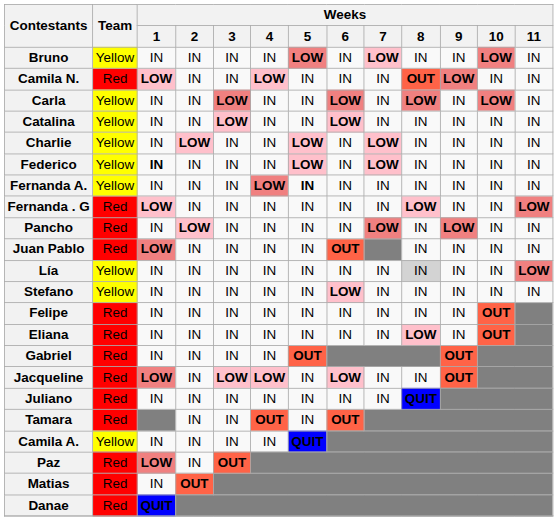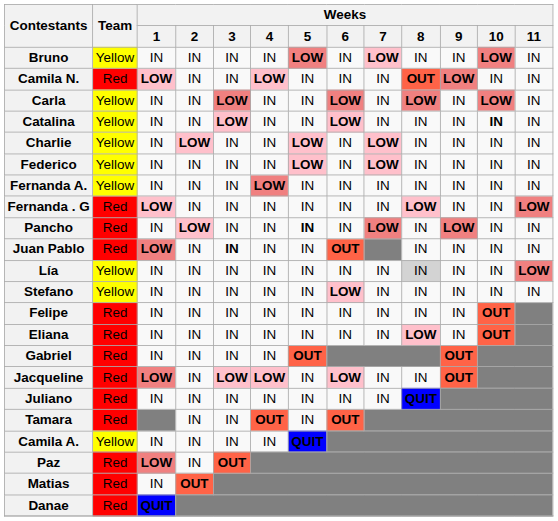(496, 121) normal -> (496, 121) bold
(156, 164) bold -> (156, 164) normal
(307, 185) bold -> (307, 185) normal
(307, 228) normal -> (307, 228) bold
(232, 249) normal -> (232, 249) bold
